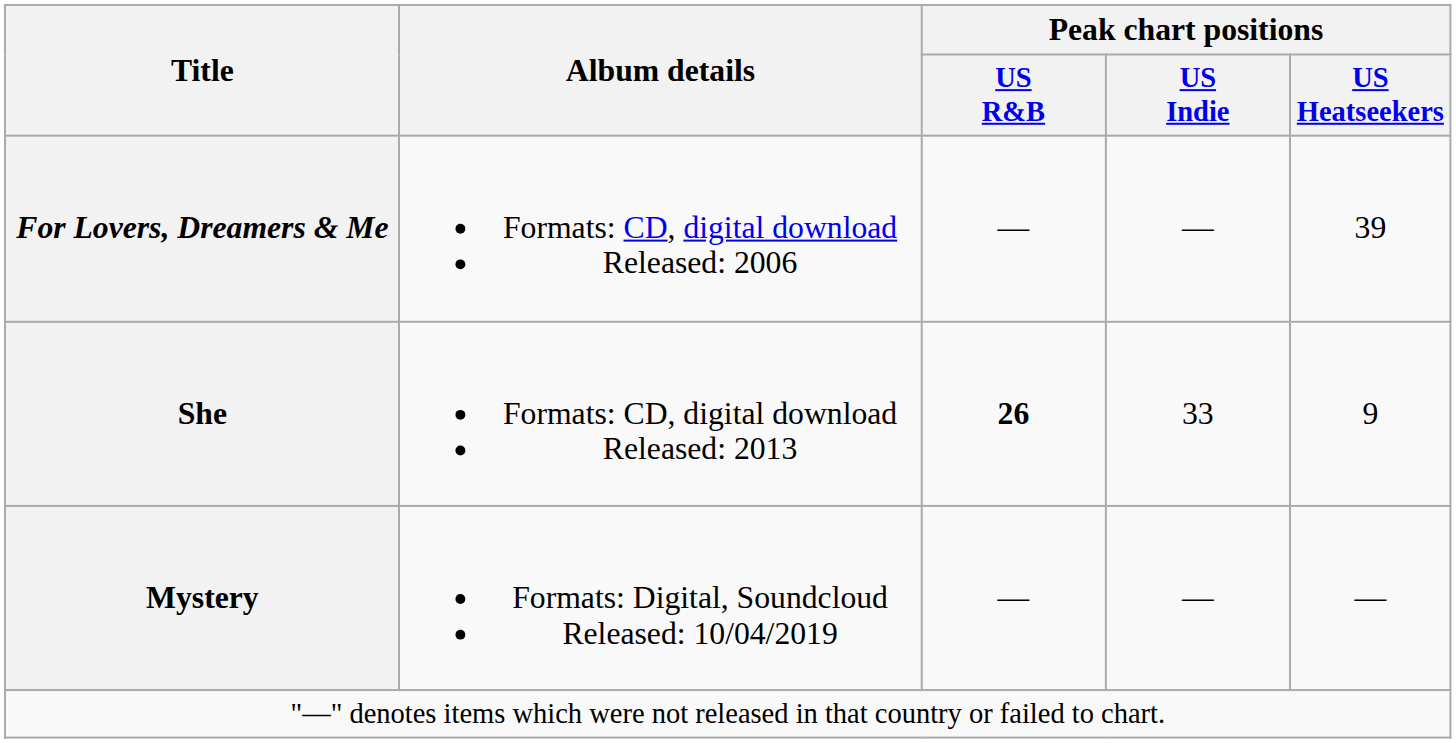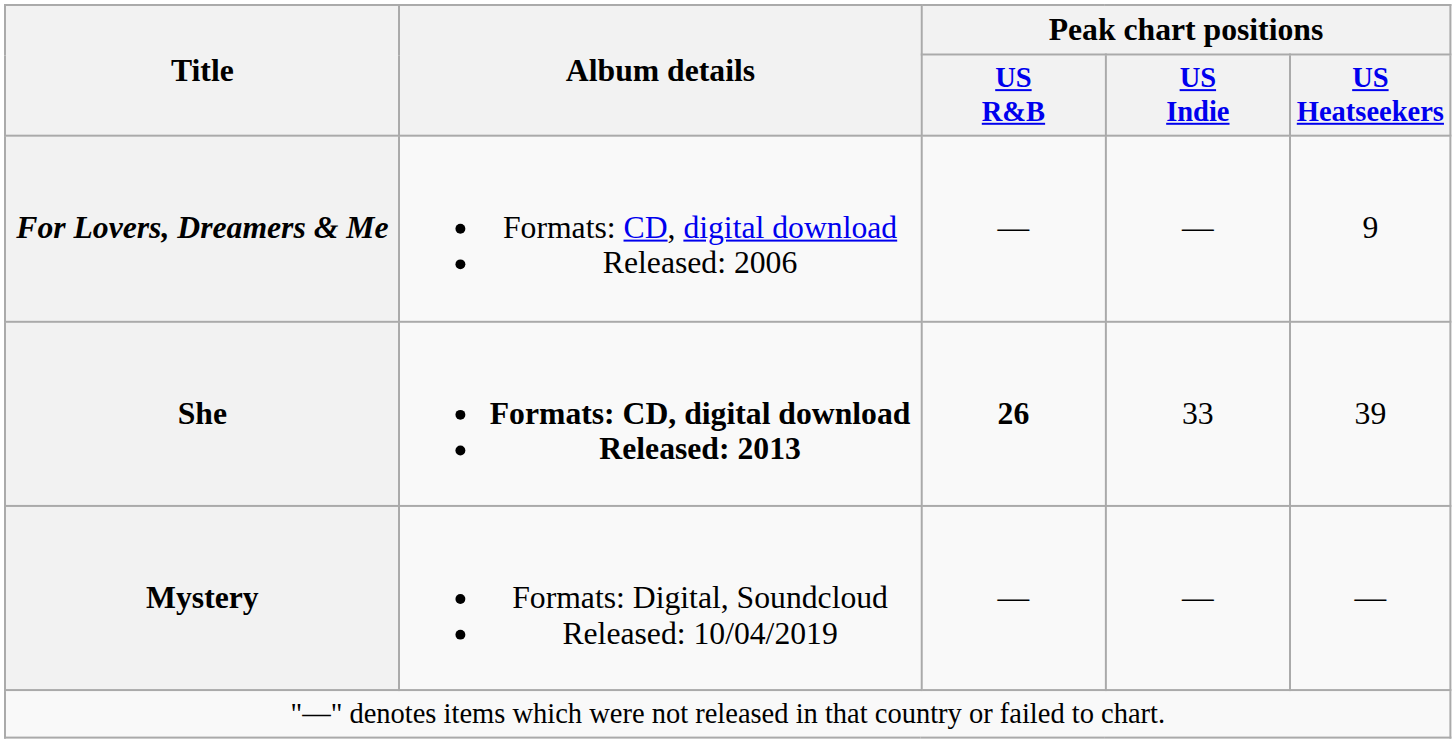(1370, 227) 39 -> (1370, 227) 9
(660, 431) normal -> (660, 431) bold
(1370, 412) 9 -> (1370, 412) 39
